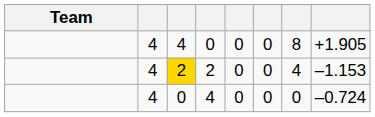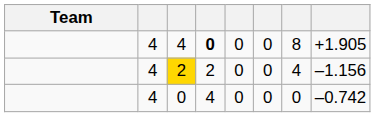(210, 44) normal -> (210, 44) bold
(341, 71) –1.153 -> (341, 71) –1.156
(341, 97) –0.724 -> (341, 97) –0.742
